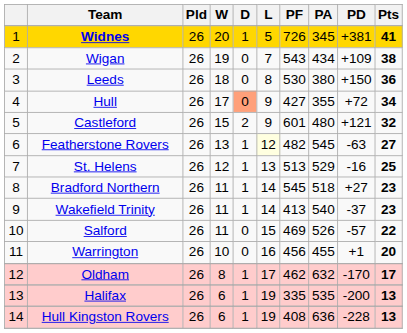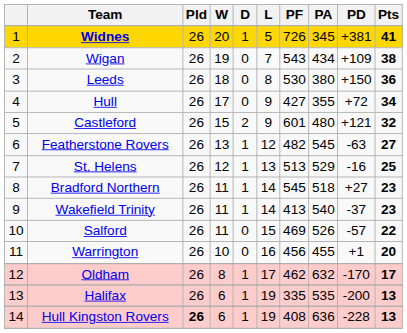(245, 101) lightsalmon background -> (245, 101) no background
(268, 144) lightyellow background -> (268, 144) no background
(196, 317) normal -> (196, 317) bold
